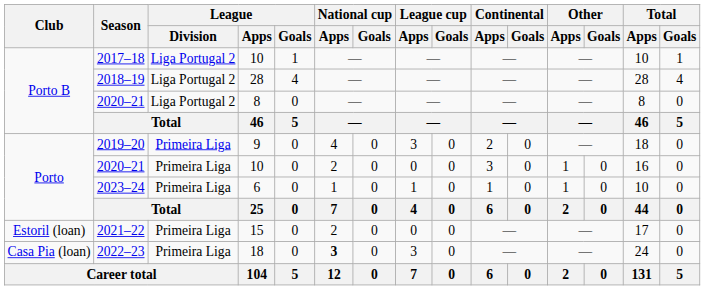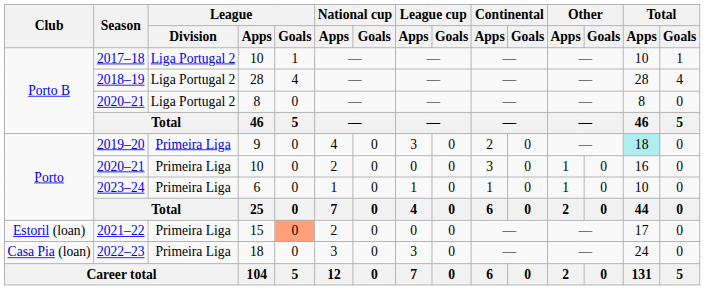(642, 144) no background -> (642, 144) paleturquoise background
(295, 230) no background -> (295, 230) lightsalmon background
(334, 252) bold -> (334, 252) normal
